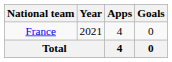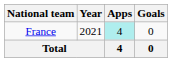(120, 31) no background -> (120, 31) paleturquoise background
